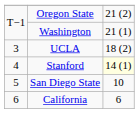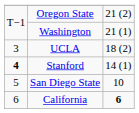(16, 65) normal -> (16, 65) bold
(118, 65) lightyellow background -> (118, 65) no background
(118, 100) normal -> (118, 100) bold
